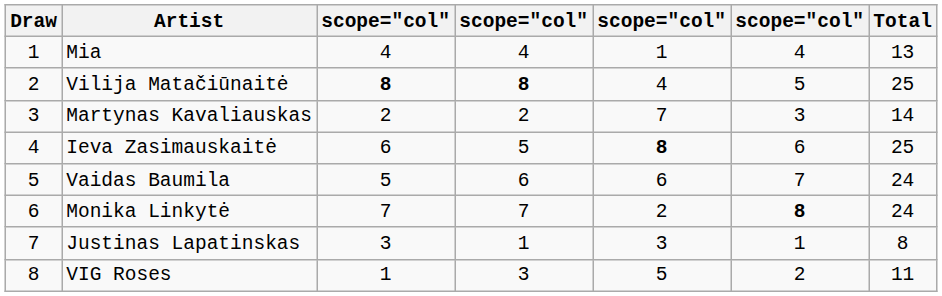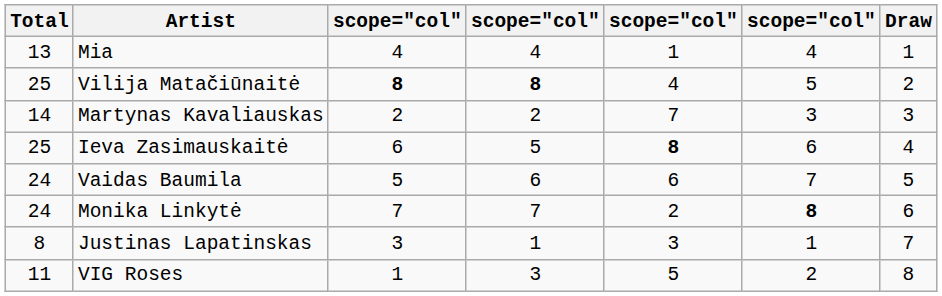columns swapped: (34, 21) <-> (903, 21)
